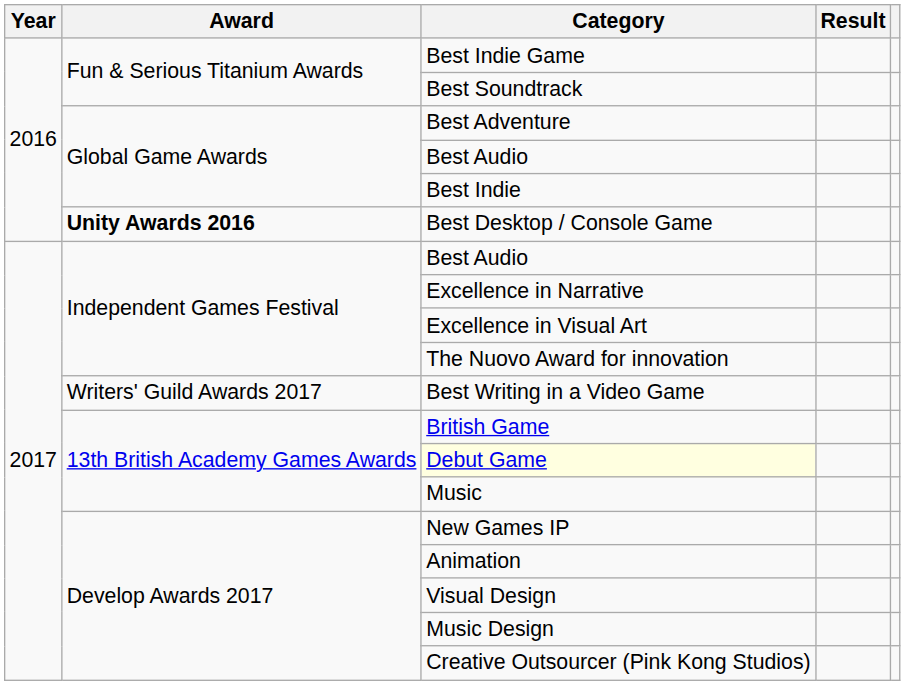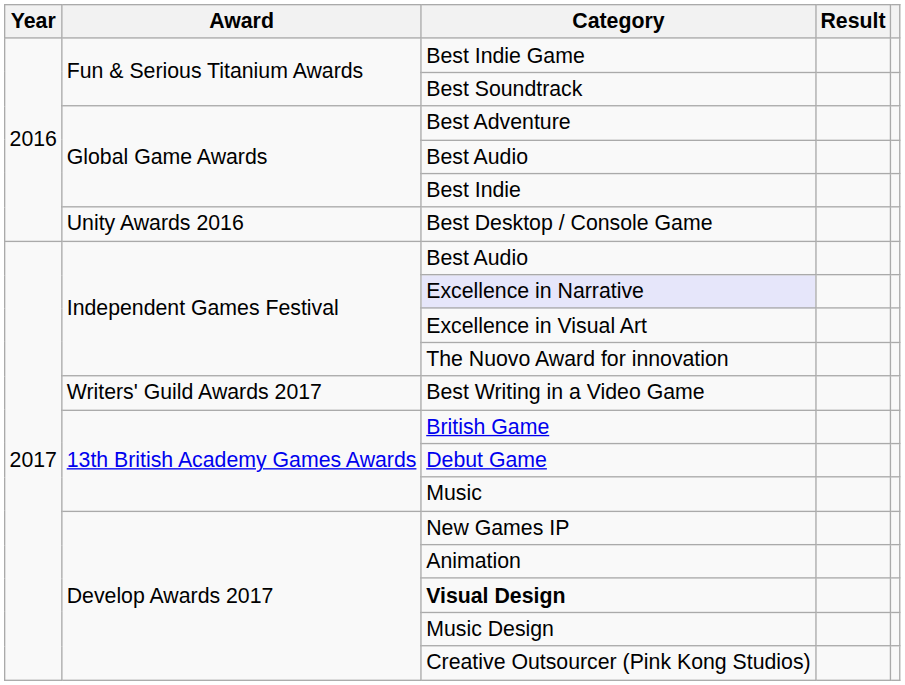(161, 223) bold -> (155, 223) normal
(535, 291) no background -> (535, 291) lavender background
(487, 460) lightyellow background -> (487, 460) no background
(491, 595) normal -> (496, 595) bold
